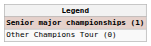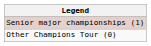(75, 23) bold -> (75, 23) normal
